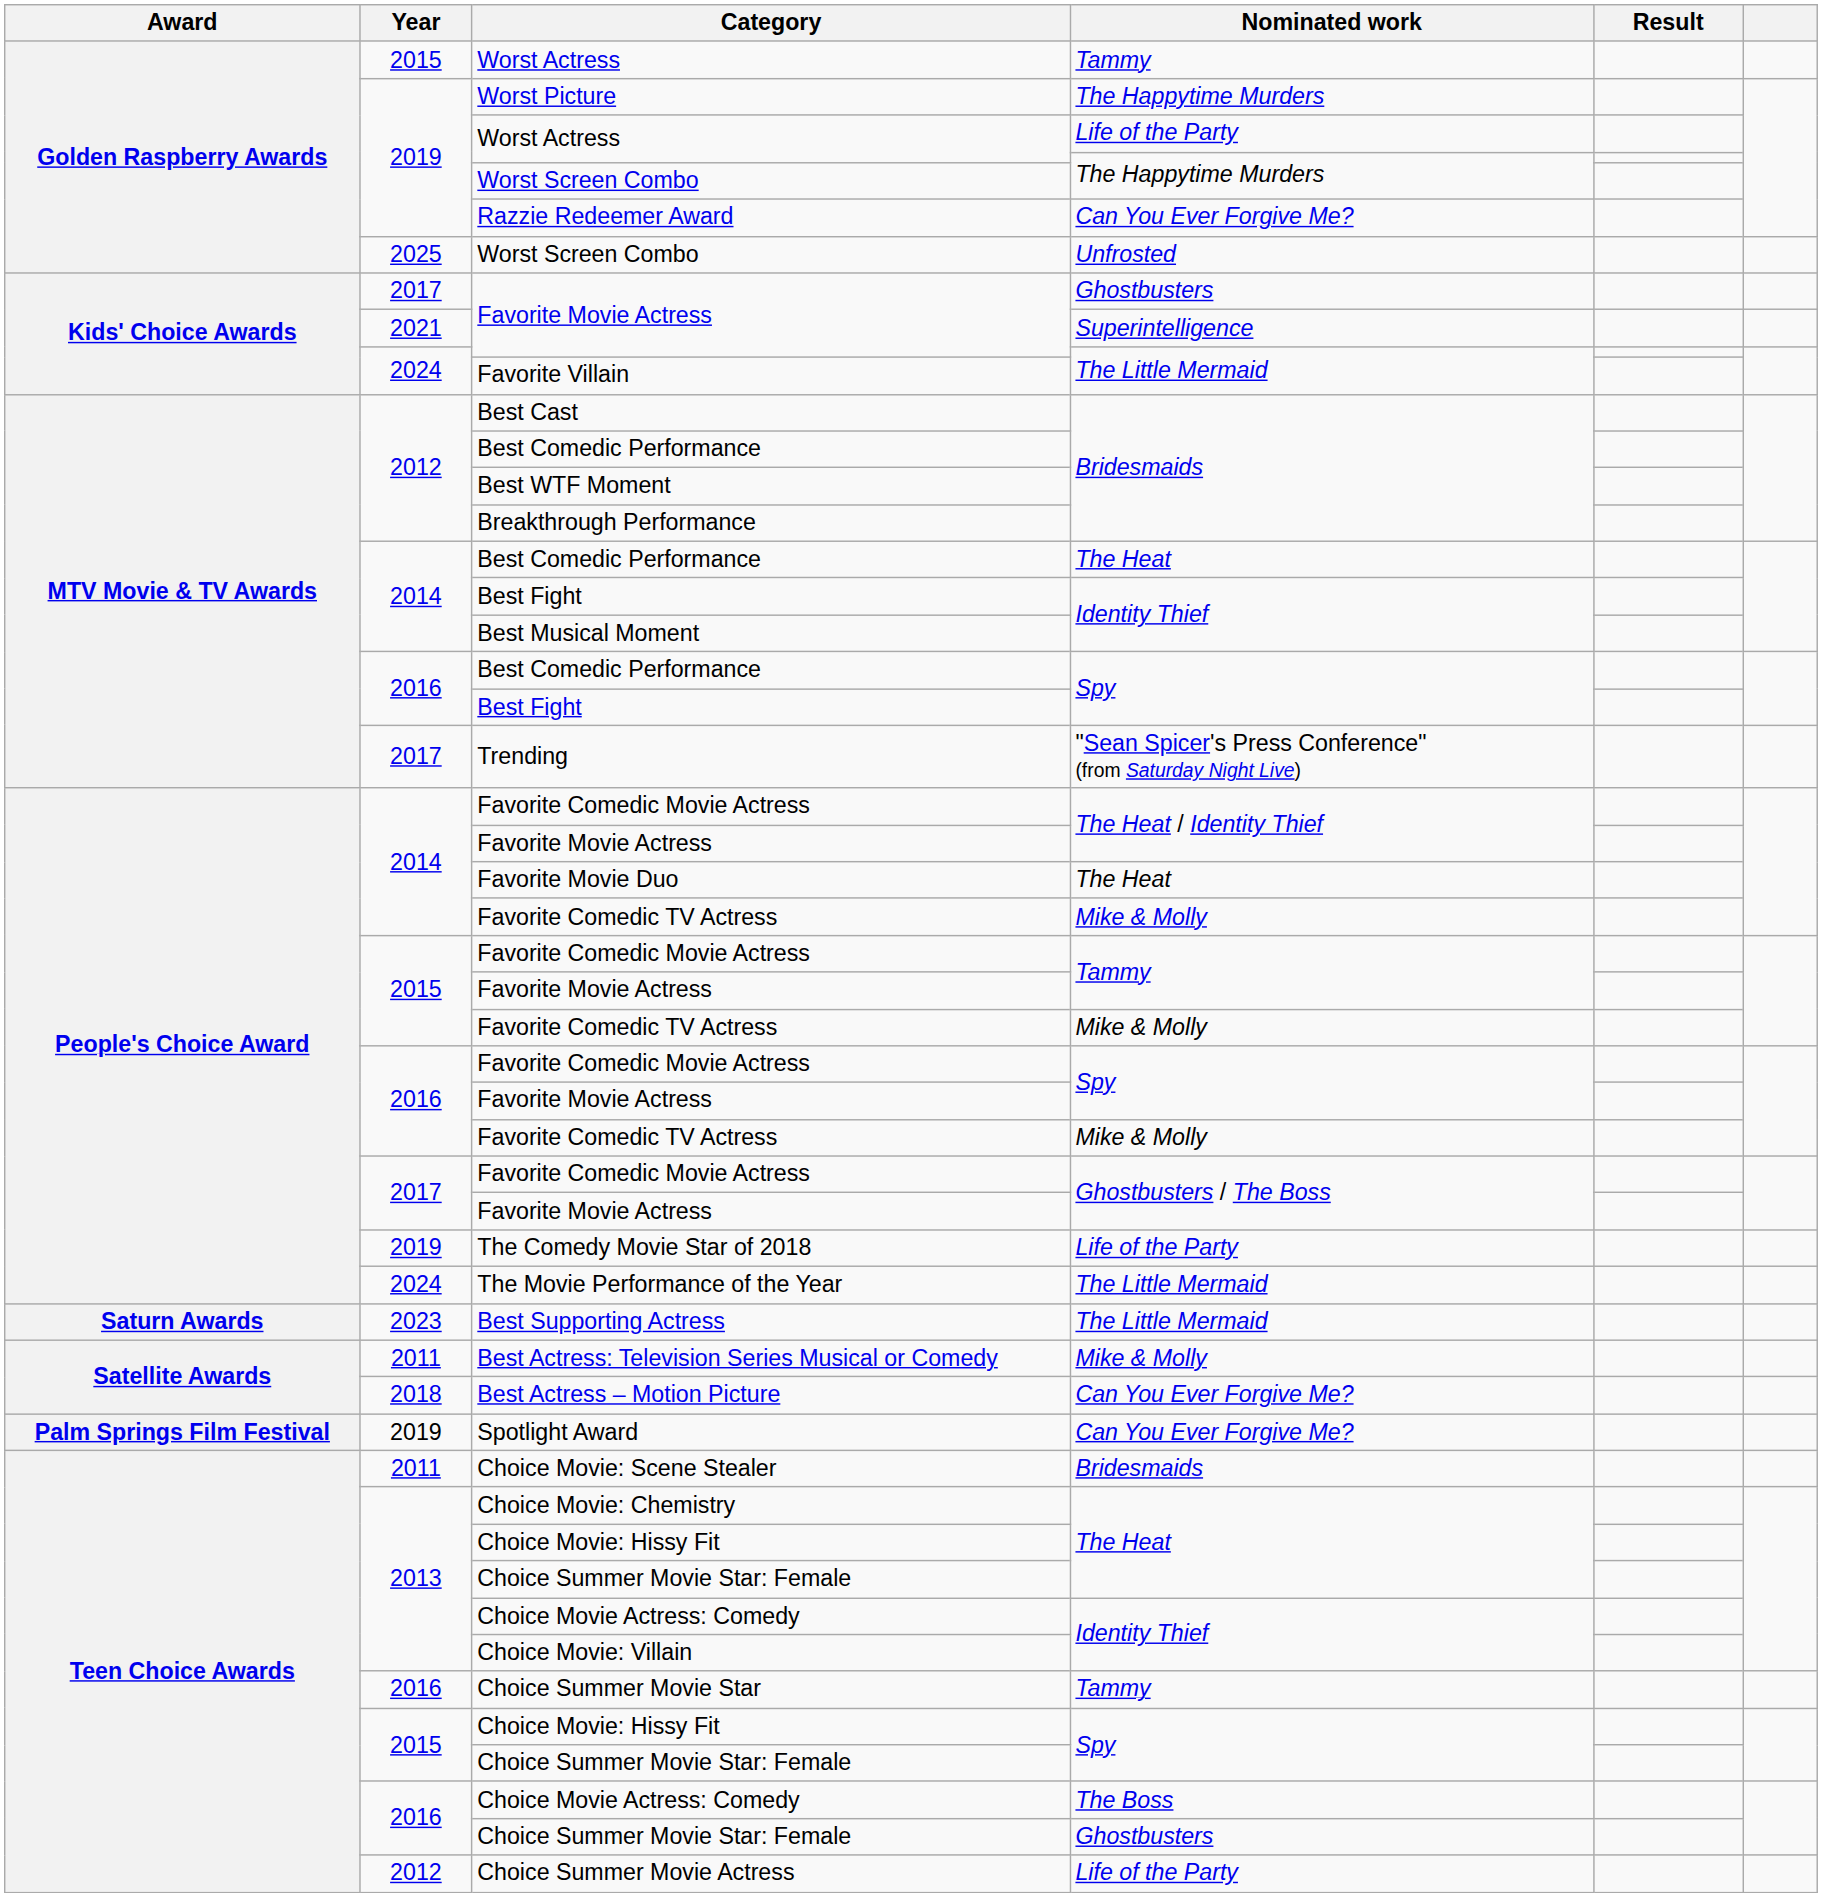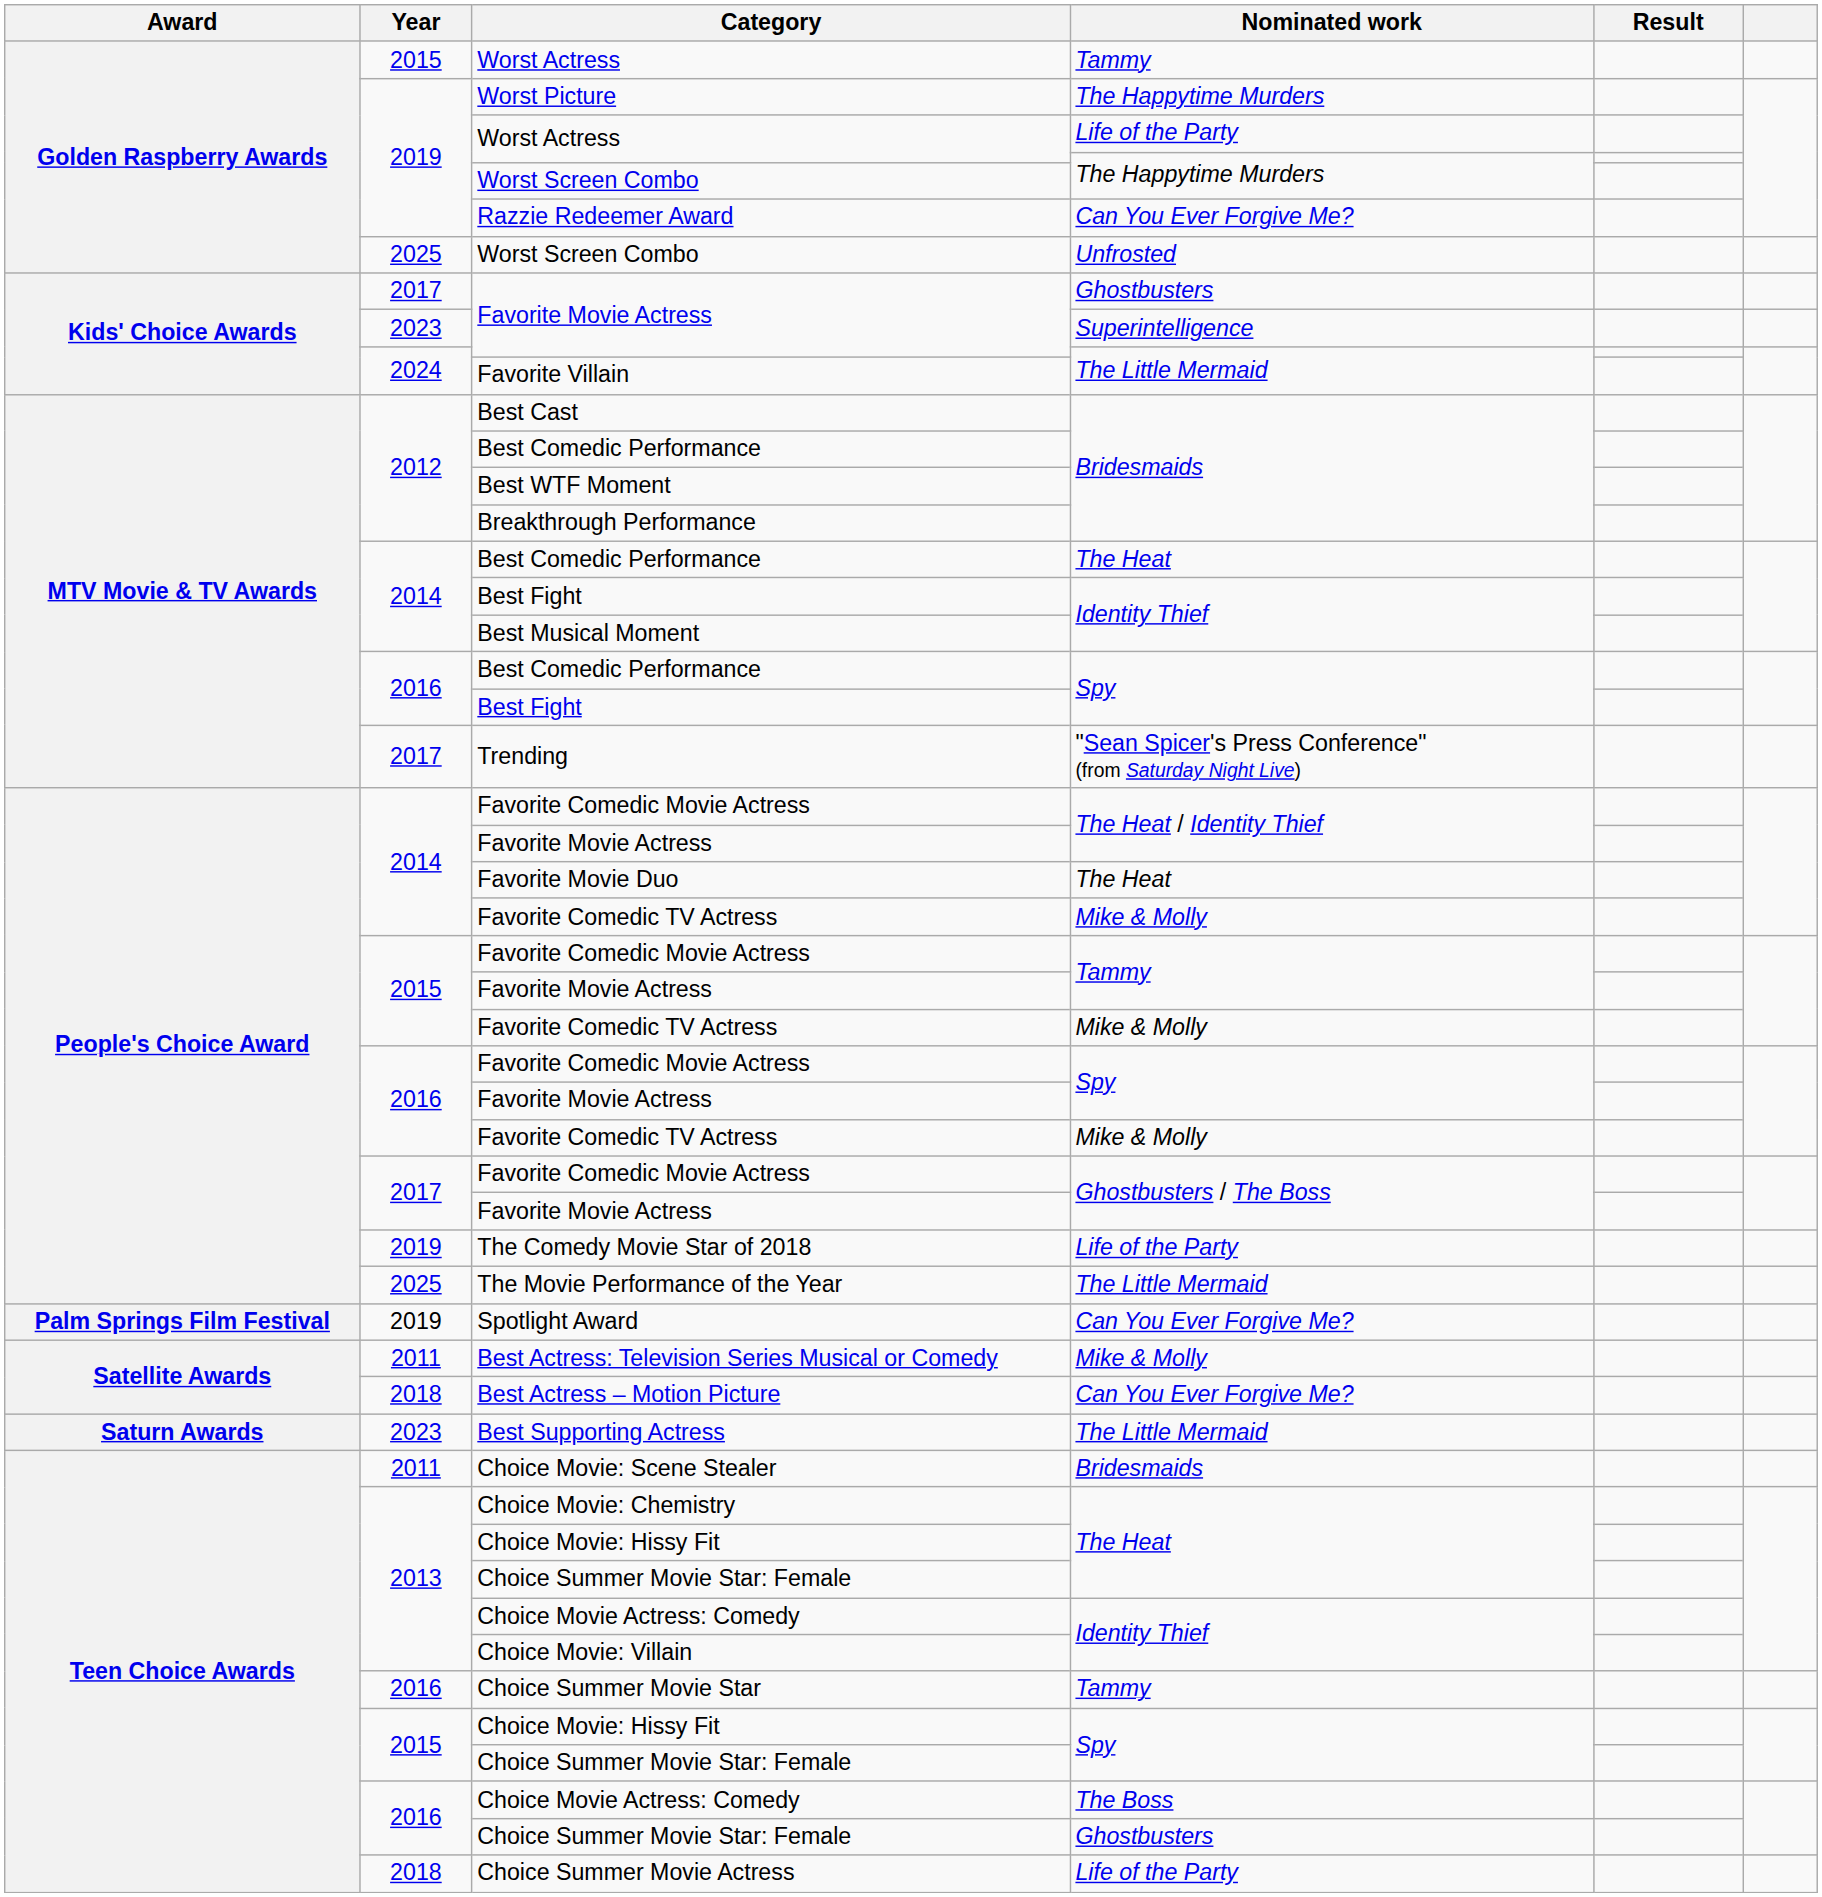(416, 327) 2021 -> (416, 327) 2023
(416, 1284) 2024 -> (416, 1284) 2025
rows swapped: (558, 1431) <-> (601, 1321)
(416, 1873) 2012 -> (416, 1873) 2018
